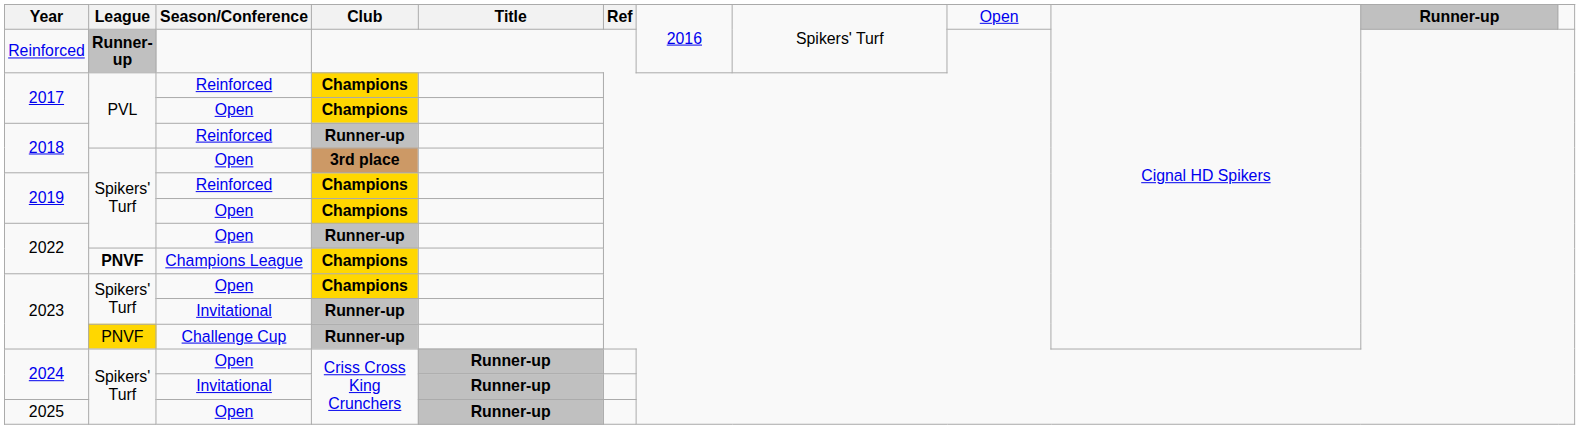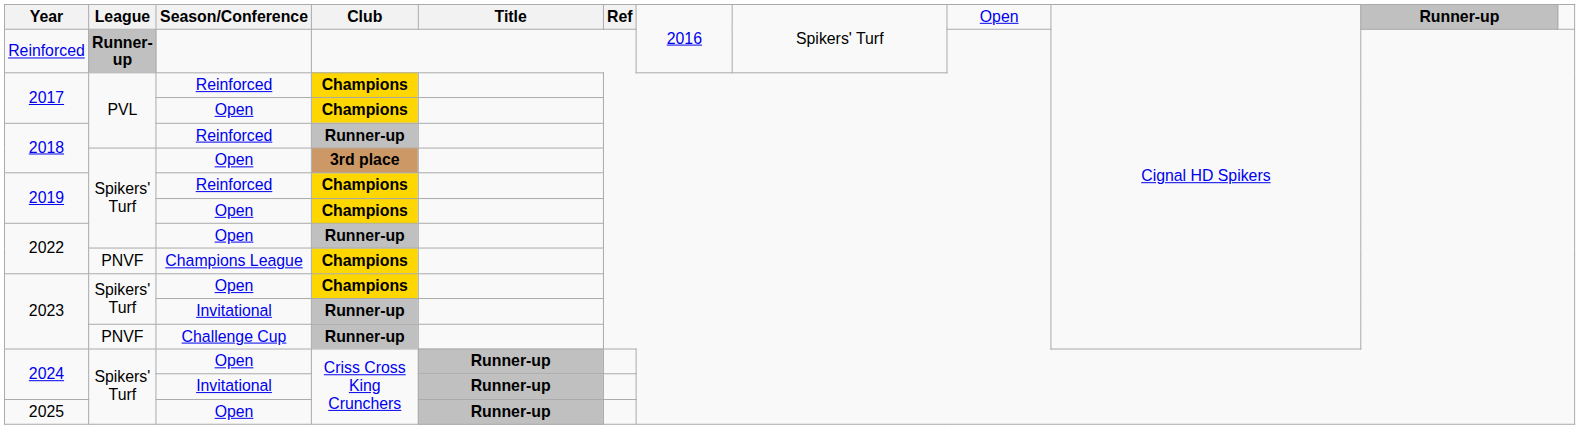(122, 260) bold -> (122, 260) normal
(122, 336) gold background -> (122, 336) no background
